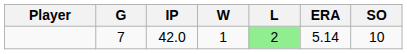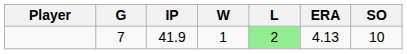(172, 37) 42.0 -> (172, 37) 41.9
(326, 37) 5.14 -> (326, 37) 4.13
